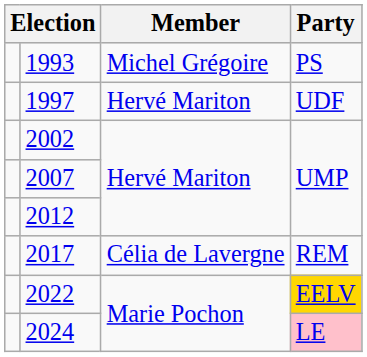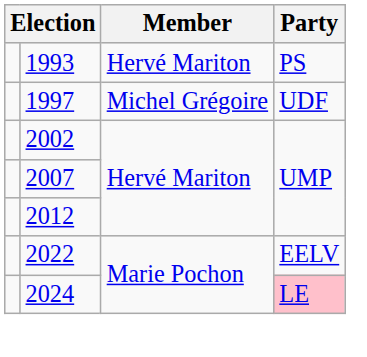(187, 62) Michel Grégoire -> (179, 62) Hervé Mariton
(179, 100) Hervé Mariton -> (187, 100) Michel Grégoire
- row: (50, 255)
(326, 293) gold background -> (309, 255) no background
